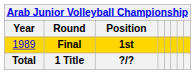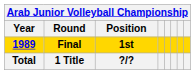(24, 45) normal -> (24, 45) bold
